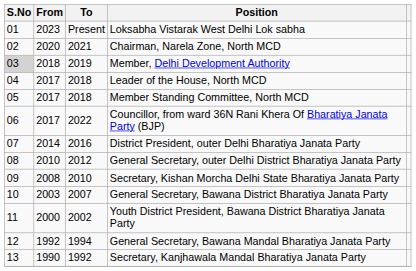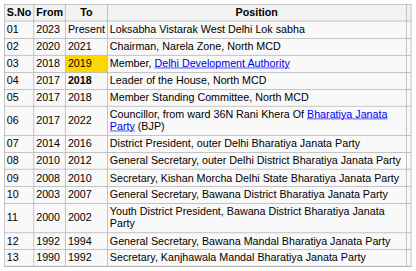(13, 64) lightgrey background -> (13, 64) no background
(80, 64) no background -> (80, 64) gold background
(80, 81) normal -> (80, 81) bold
